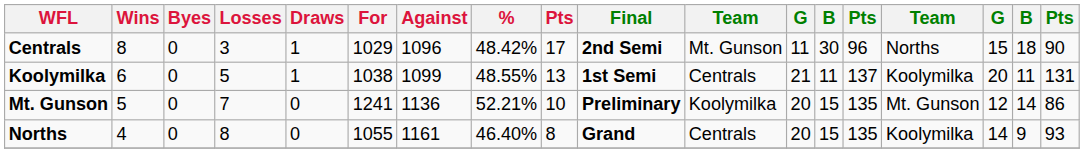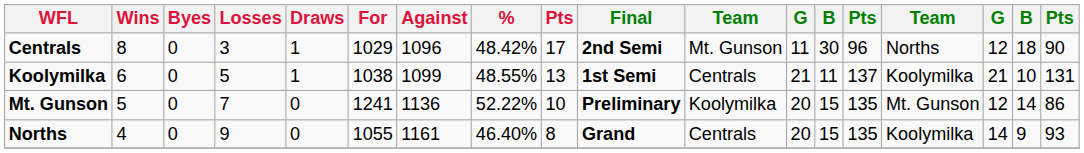(998, 47) 15 -> (998, 47) 12
(998, 76) 20 -> (998, 76) 21
(1026, 76) 11 -> (1026, 76) 10
(507, 104) 52.21% -> (507, 104) 52.22%
(224, 133) 8 -> (224, 133) 9
